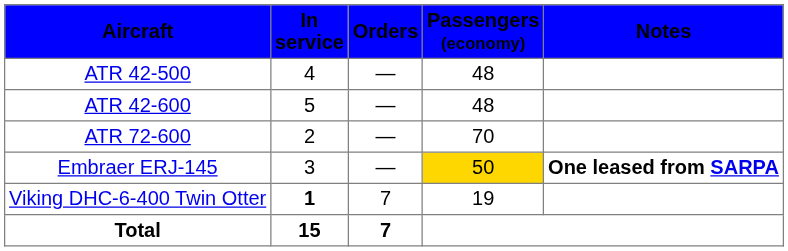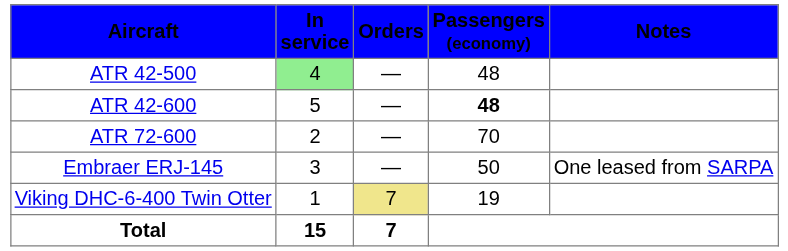(309, 73) no background -> (315, 73) lightgreen background
(483, 105) normal -> (489, 105) bold
(483, 167) gold background -> (489, 167) no background
(663, 167) bold -> (664, 167) normal
(309, 198) bold -> (315, 198) normal
(385, 198) no background -> (391, 198) khaki background
